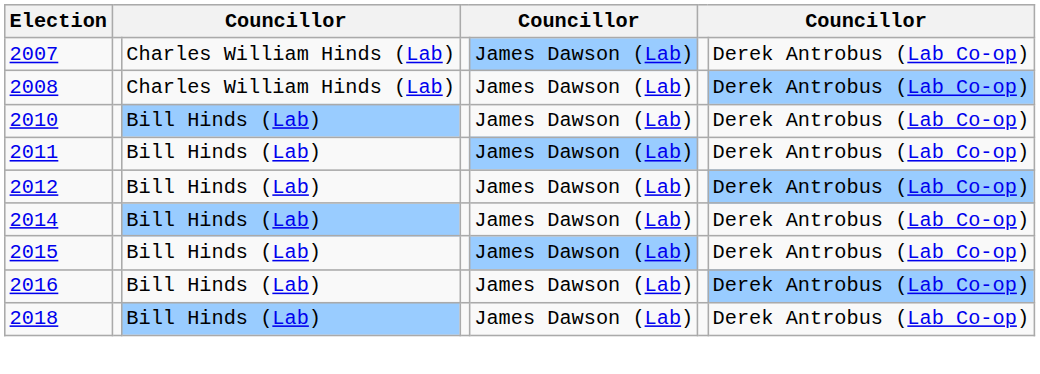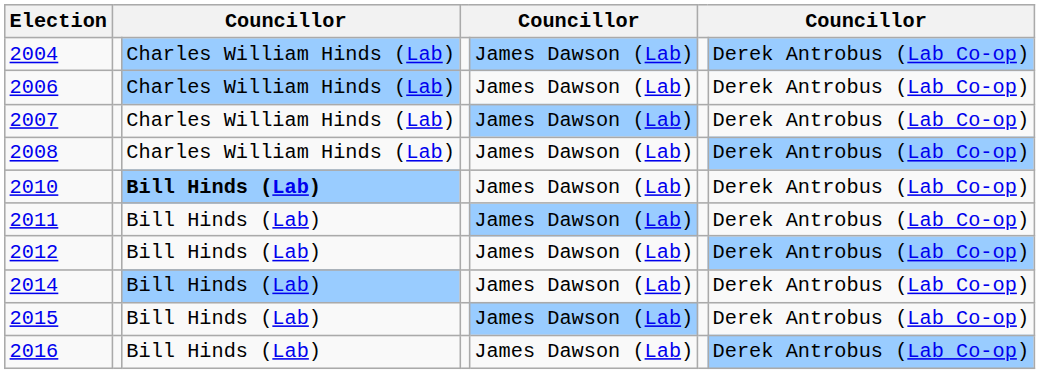+ row: (34, 54)
+ row: (34, 87)
(224, 120) normal -> (224, 187) bold
- row: (34, 319)
